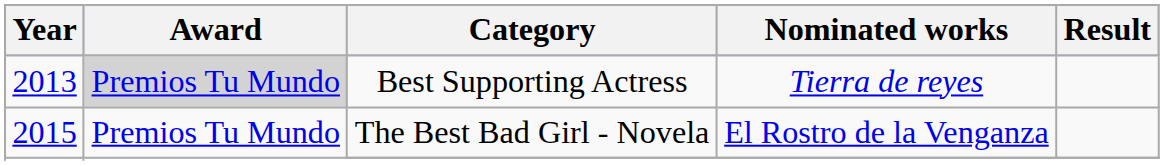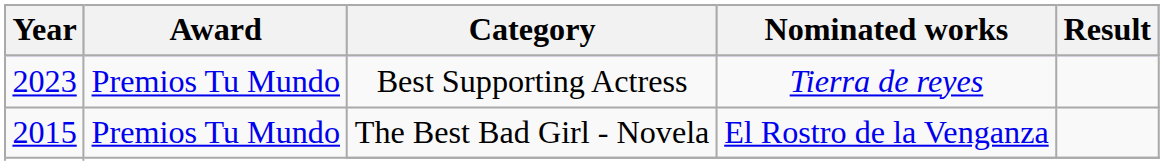(45, 81) 2013 -> (45, 81) 2023
(216, 81) lightgrey background -> (216, 81) no background
